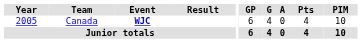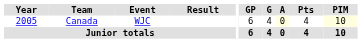(142, 21) bold -> (142, 21) normal
(282, 21) no background -> (282, 21) lightyellow background
(340, 21) no background -> (340, 21) lightyellow background
